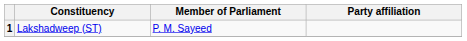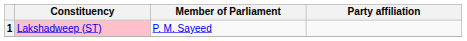(59, 28) no background -> (59, 28) pink background
